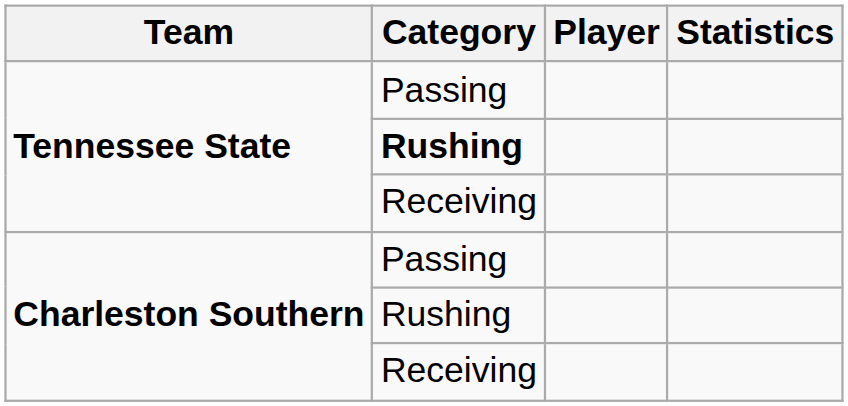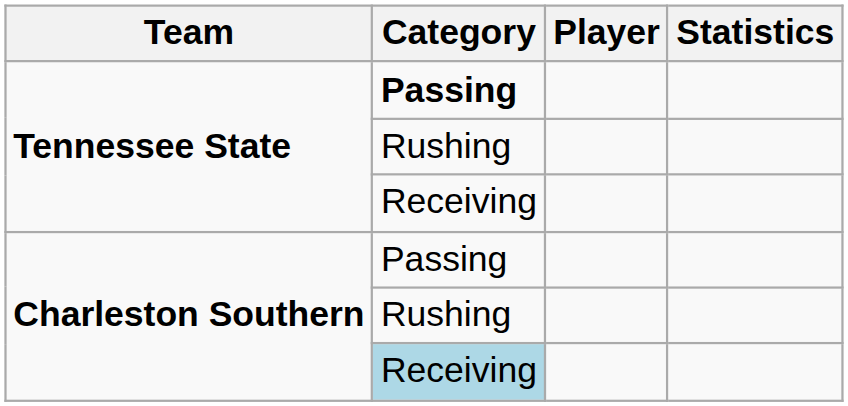(444, 89) normal -> (449, 89) bold
(452, 145) bold -> (446, 145) normal
(459, 371) no background -> (459, 371) lightblue background
